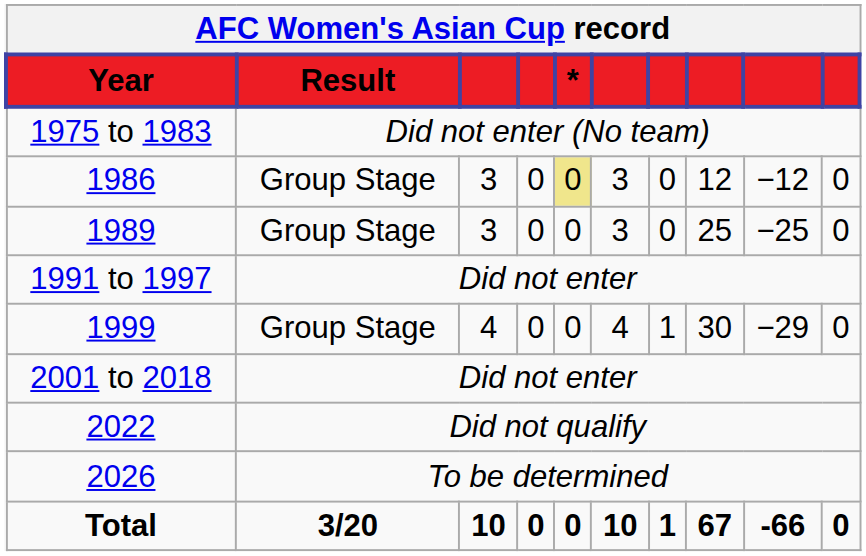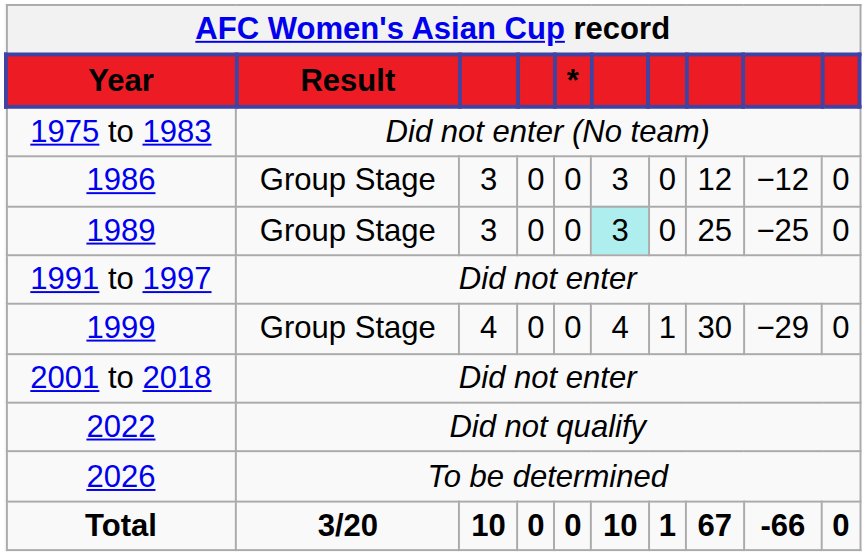(573, 180) khaki background -> (573, 180) no background
(620, 229) no background -> (620, 229) paleturquoise background
